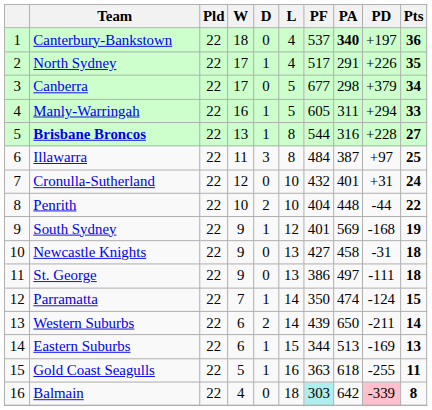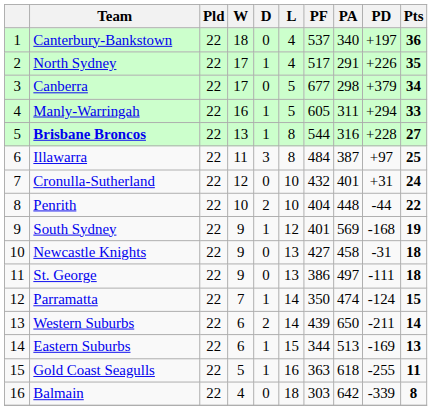(348, 39) bold -> (348, 39) normal
(319, 393) paleturquoise background -> (319, 393) no background
(381, 393) pink background -> (381, 393) no background
